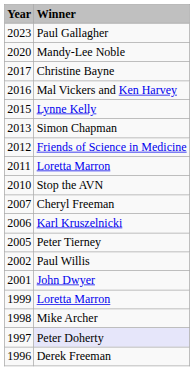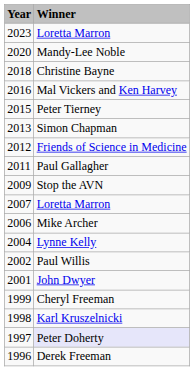(72, 33) Paul Gallagher -> (73, 33) Loretta Marron
(19, 71) 2017 -> (19, 71) 2018
(67, 109) Lynne Kelly -> (69, 109) Peter Tierney
(73, 166) Loretta Marron -> (72, 166) Paul Gallagher
(19, 185) 2010 -> (19, 185) 2009
(75, 204) Cheryl Freeman -> (73, 204) Loretta Marron
(79, 223) Karl Kruszelnicki -> (67, 223) Mike Archer
(19, 242) 2005 -> (19, 242) 2004
(69, 242) Peter Tierney -> (67, 242) Lynne Kelly
(73, 299) Loretta Marron -> (75, 299) Cheryl Freeman
(67, 318) Mike Archer -> (79, 318) Karl Kruszelnicki
